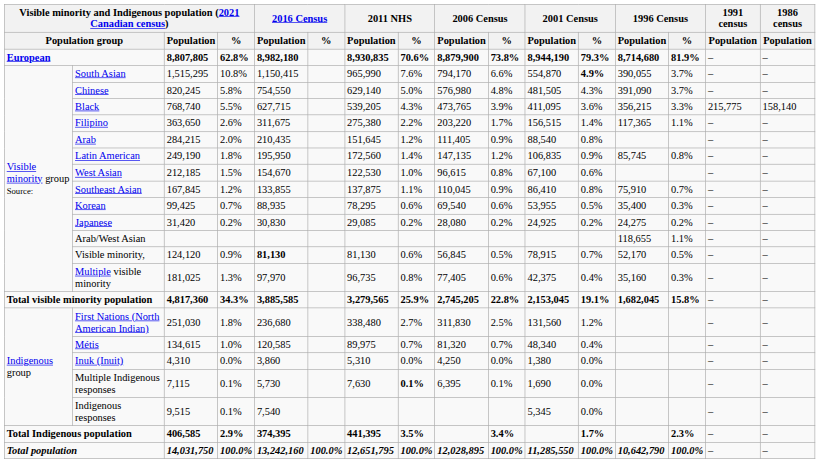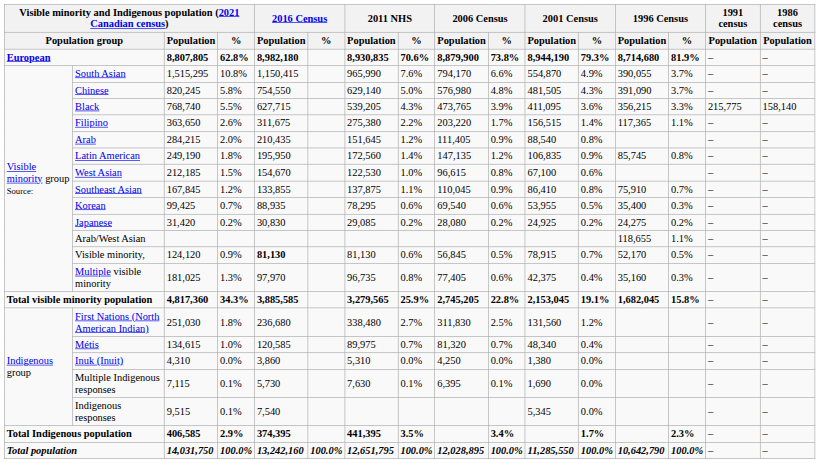(593, 73) bold -> (592, 73) normal
(412, 383) bold -> (411, 383) normal
